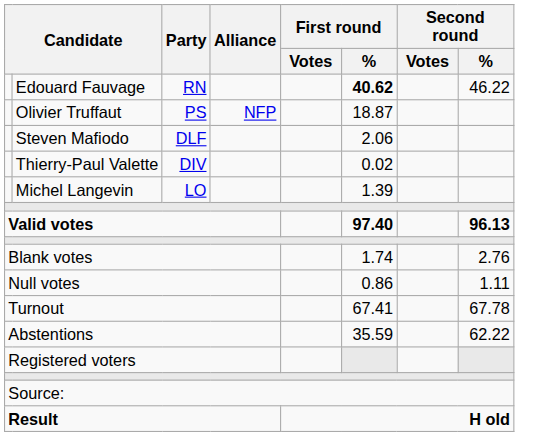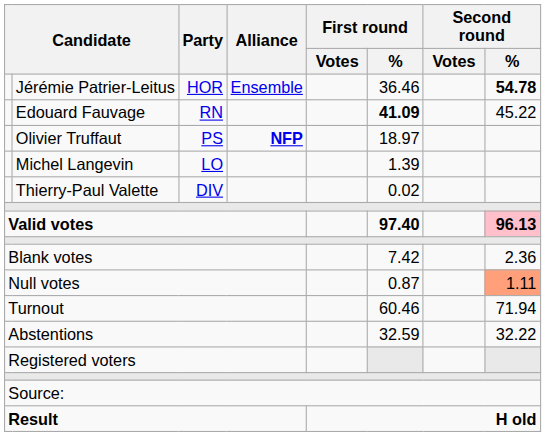+ row: (95, 87)
(373, 87) 40.62 -> (399, 113) 41.09
(490, 87) 46.22 -> (516, 113) 45.22
(260, 113) normal -> (287, 139) bold
(373, 113) 18.87 -> (399, 139) 18.97
- row: (72, 139)
rows swapped: (75, 190) <-> (87, 165)
(490, 224) no background -> (516, 224) pink background
(377, 257) 1.74 -> (404, 257) 7.42
(494, 257) 2.76 -> (521, 257) 2.36
(377, 283) 0.86 -> (404, 283) 0.87
(495, 283) no background -> (521, 283) lightsalmon background
(373, 308) 67.41 -> (399, 308) 60.46
(490, 308) 67.78 -> (516, 308) 71.94
(373, 334) 35.59 -> (399, 334) 32.59
(490, 334) 62.22 -> (516, 334) 32.22
